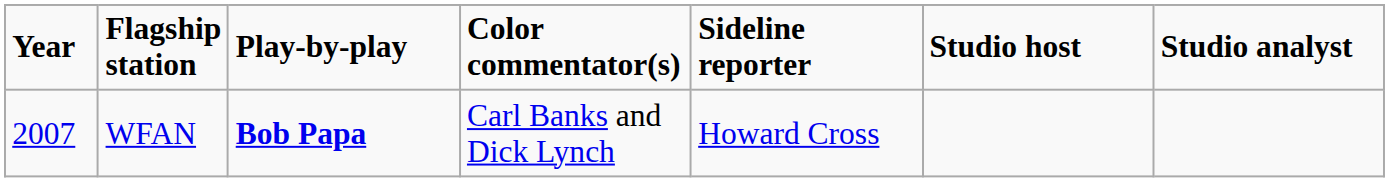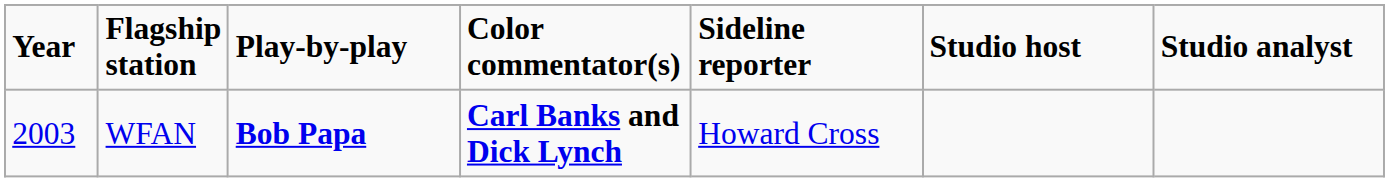(44, 132) 2007 -> (44, 132) 2003
(564, 132) normal -> (573, 132) bold
